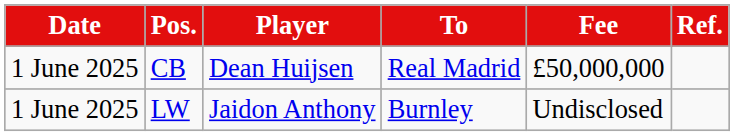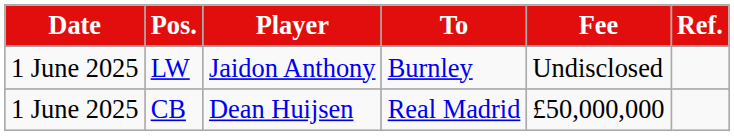rows swapped: (170, 109) <-> (168, 67)
